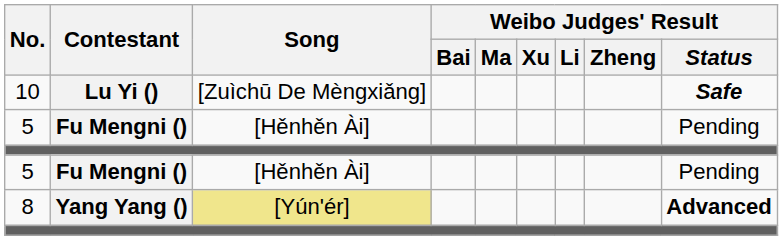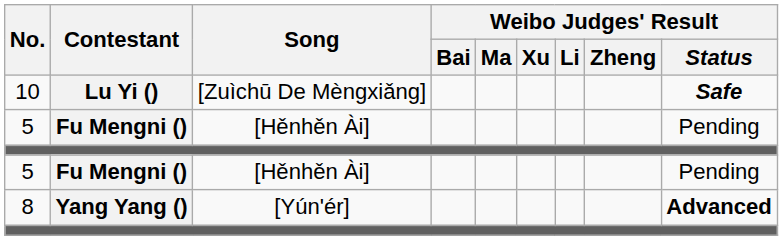(312, 207) khaki background -> (312, 207) no background
